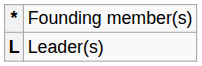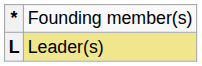(66, 46) no background -> (66, 46) khaki background
